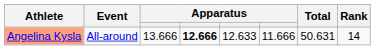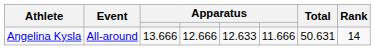(44, 36) lightsalmon background -> (44, 36) no background
(200, 36) bold -> (200, 36) normal
